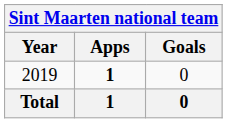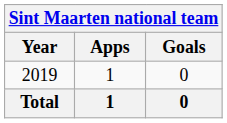(110, 74) bold -> (110, 74) normal
